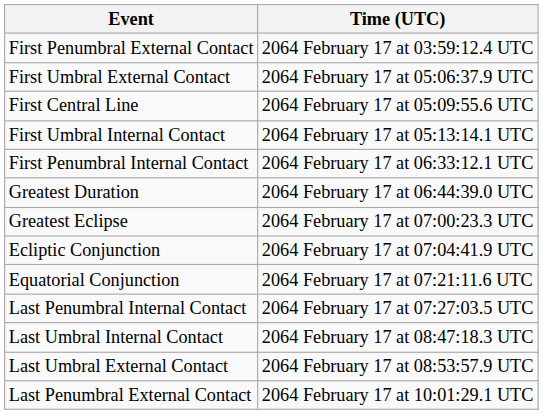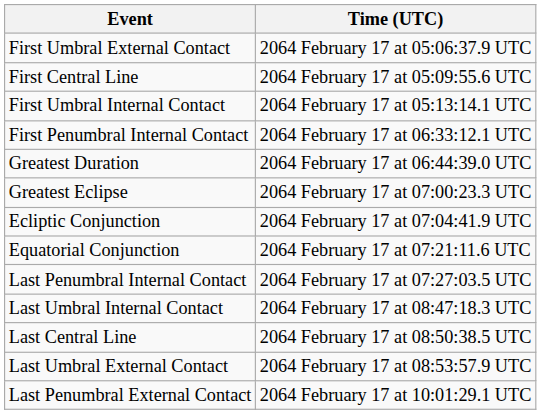- row: (131, 47)
+ row: (73, 337)
